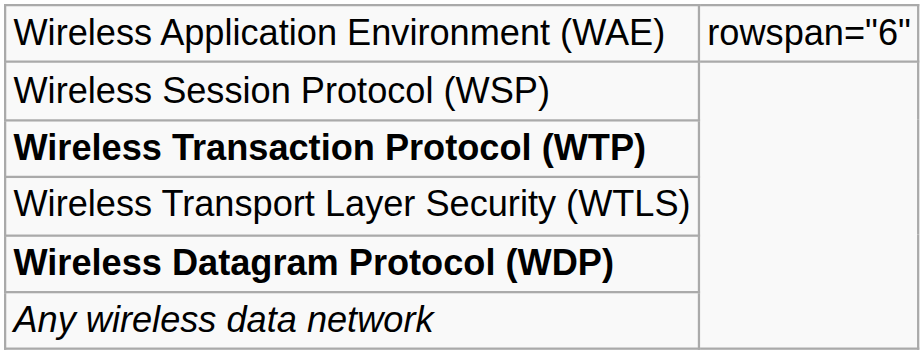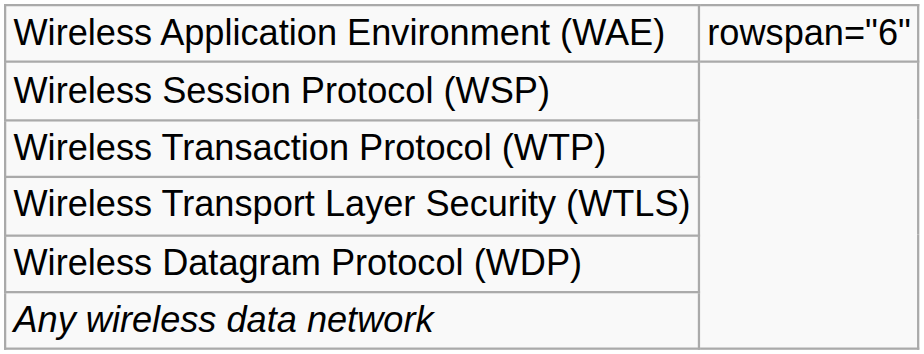(330, 147) bold -> (310, 147) normal
(314, 262) bold -> (298, 262) normal
